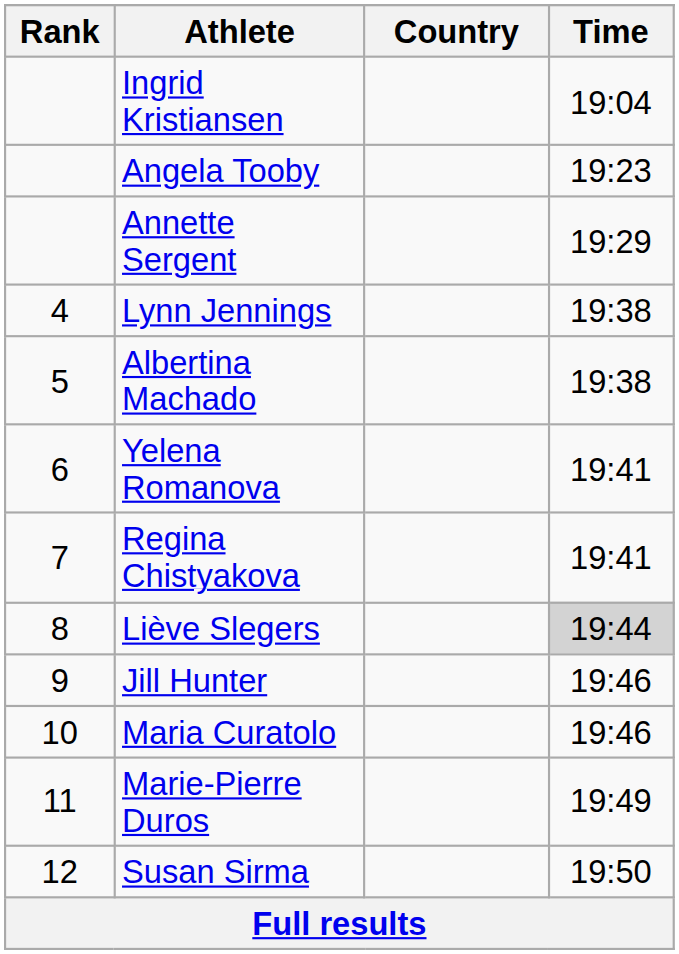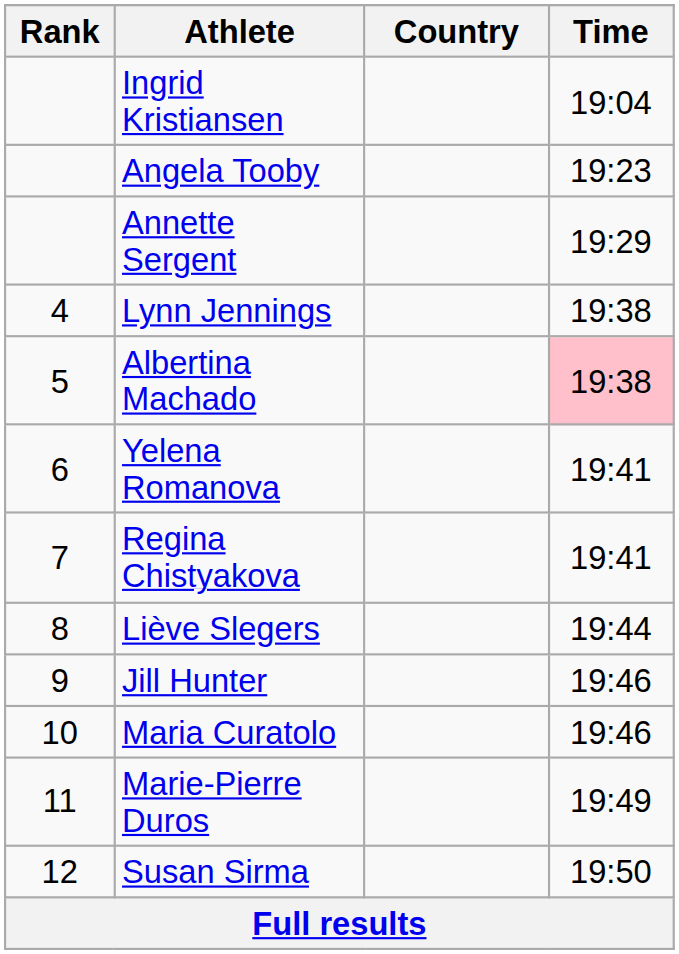(611, 381) no background -> (611, 381) pink background
(611, 628) lightgrey background -> (611, 628) no background
